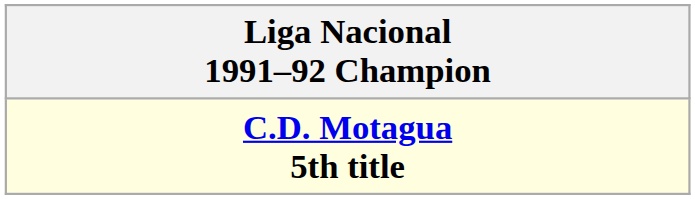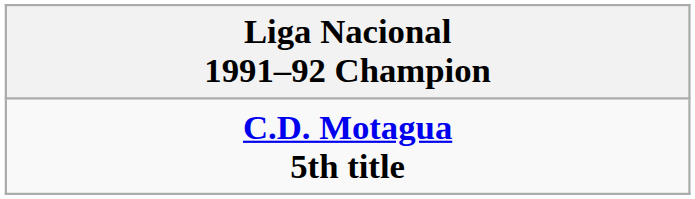(348, 145) lightyellow background -> (348, 145) no background
